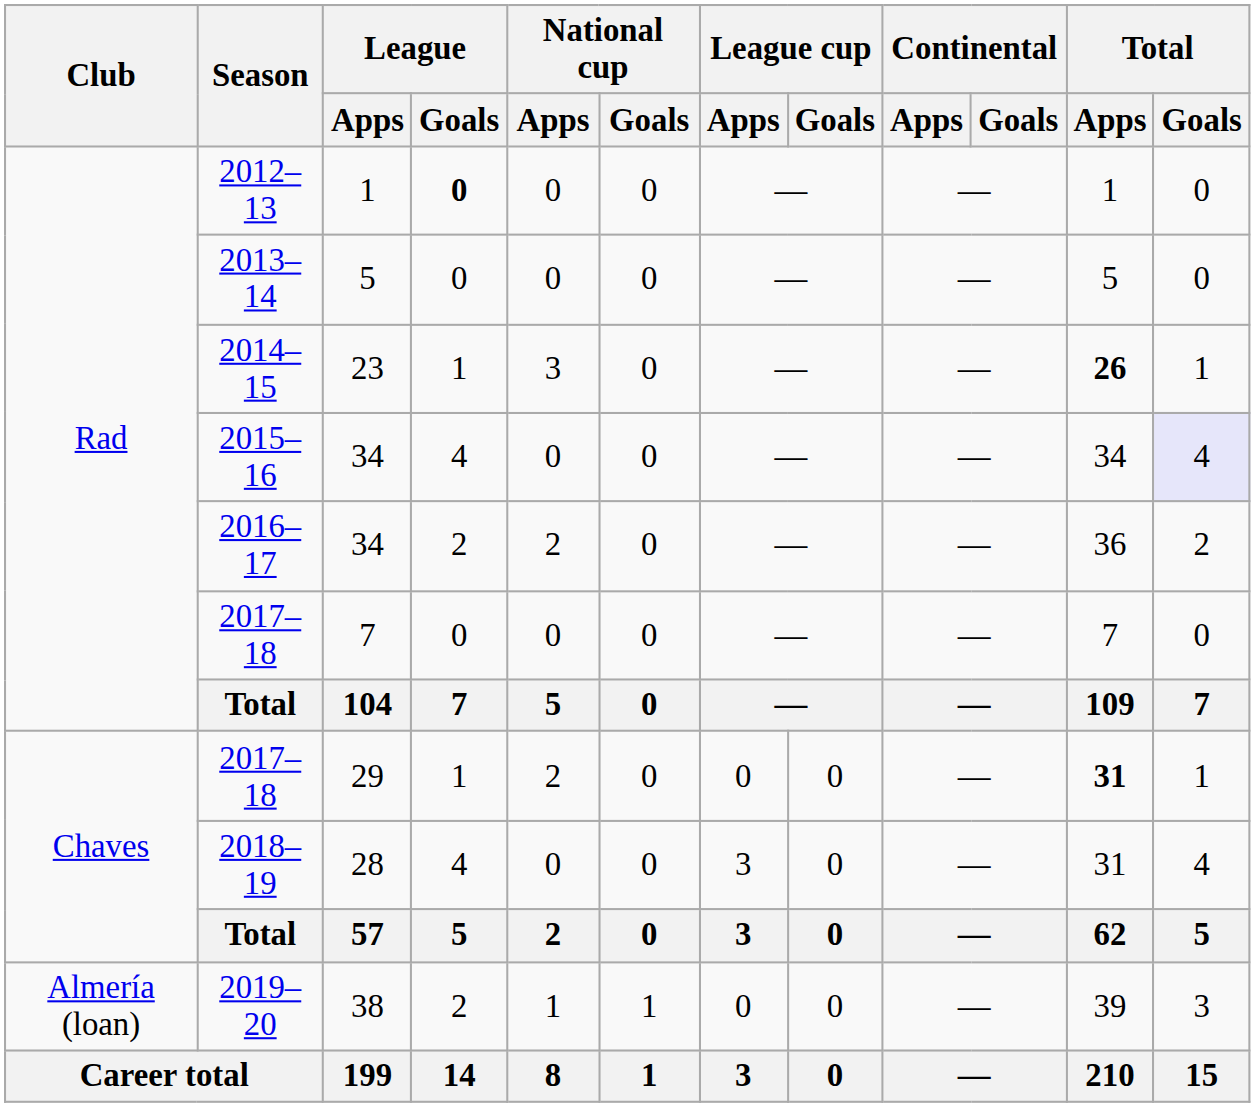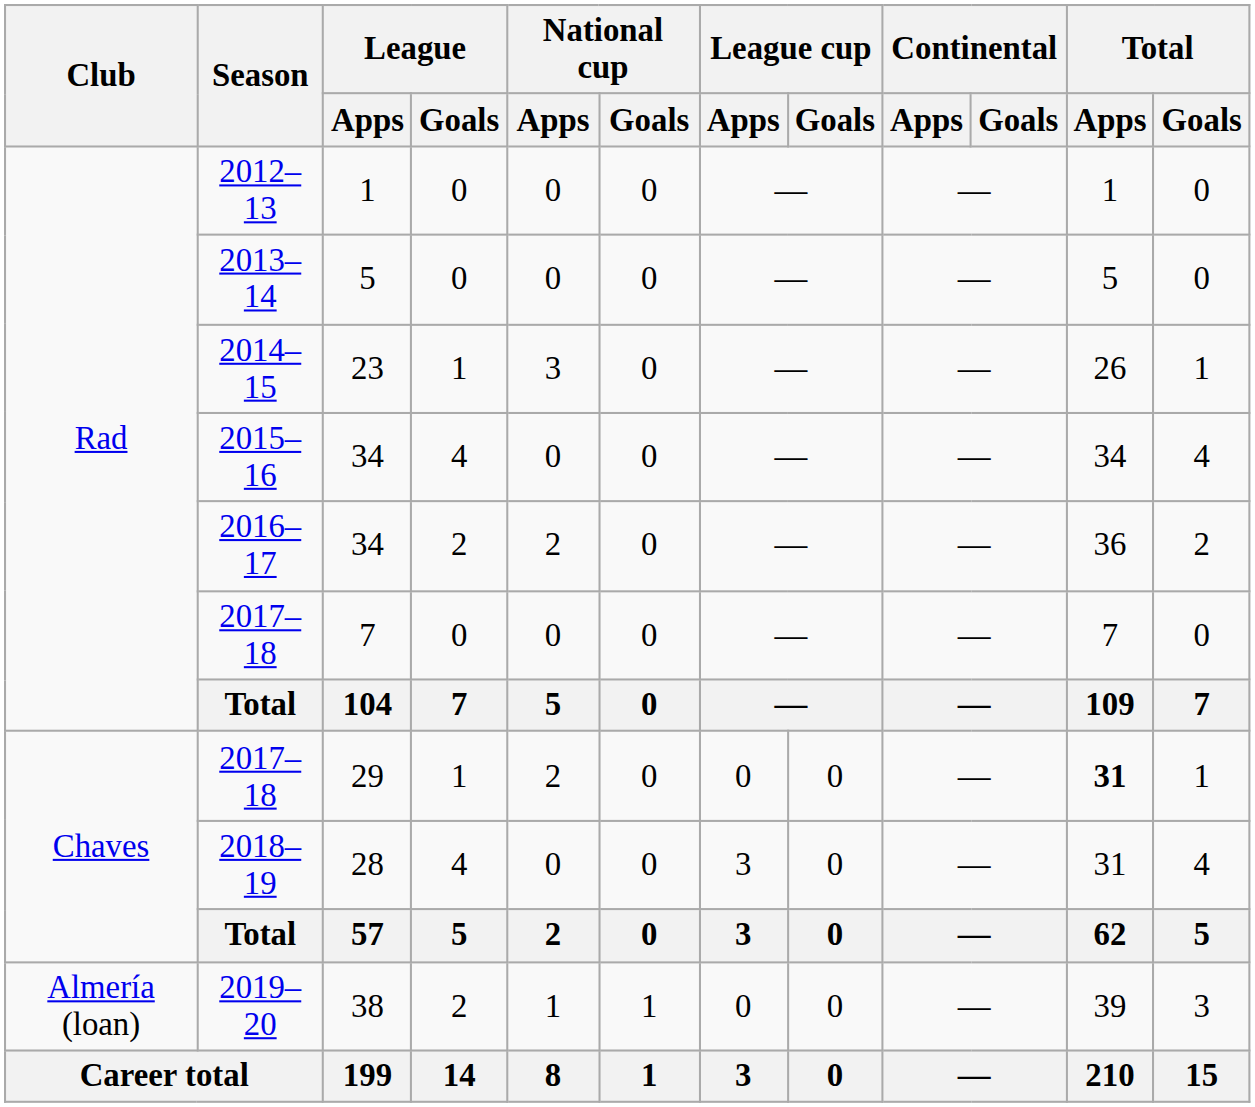(459, 189) bold -> (459, 189) normal
(1110, 367) bold -> (1110, 367) normal
(1202, 456) lavender background -> (1202, 456) no background
